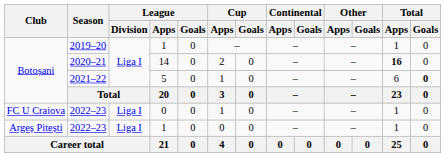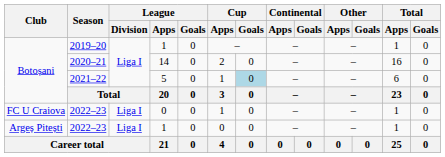(396, 62) bold -> (396, 62) normal
(251, 78) no background -> (251, 78) lightblue background
(425, 78) bold -> (425, 78) normal
